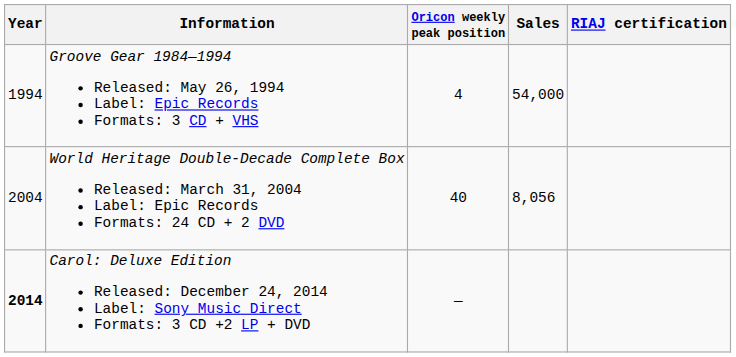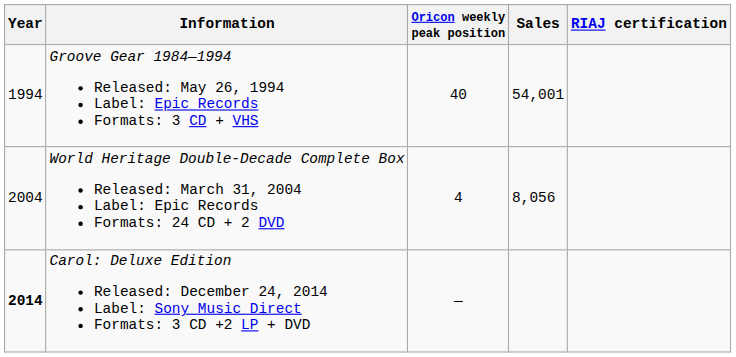(458, 96) 4 -> (458, 96) 40
(538, 96) 54,000 -> (538, 96) 54,001
(458, 198) 40 -> (458, 198) 4
